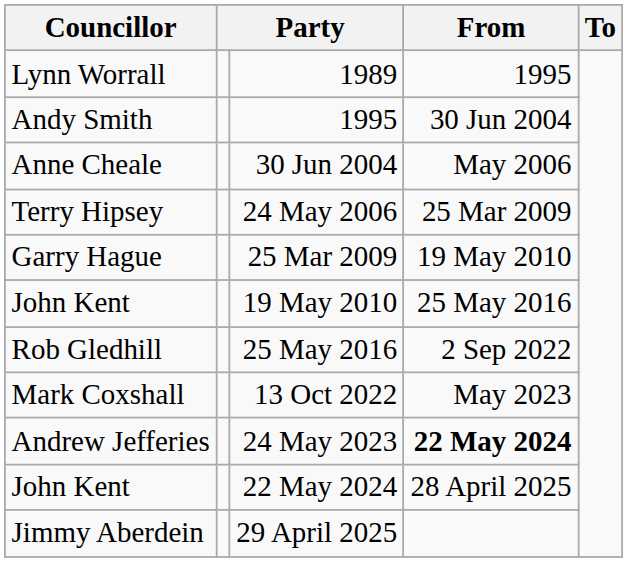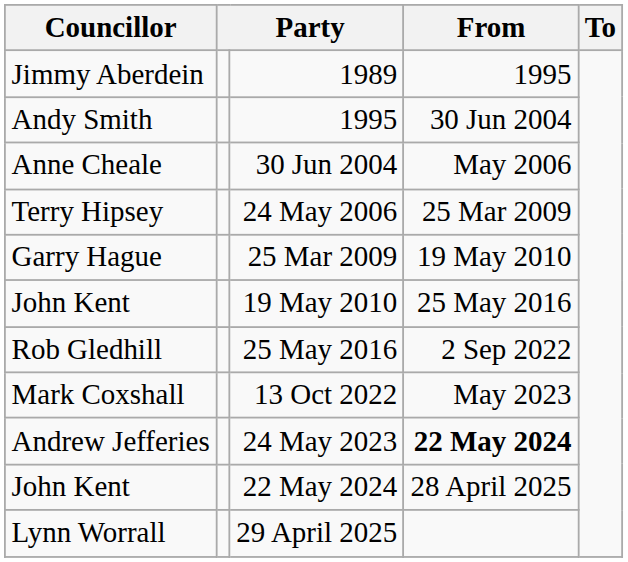(89, 73) Lynn Worrall -> (108, 73) Jimmy Aberdein
(108, 532) Jimmy Aberdein -> (89, 532) Lynn Worrall
